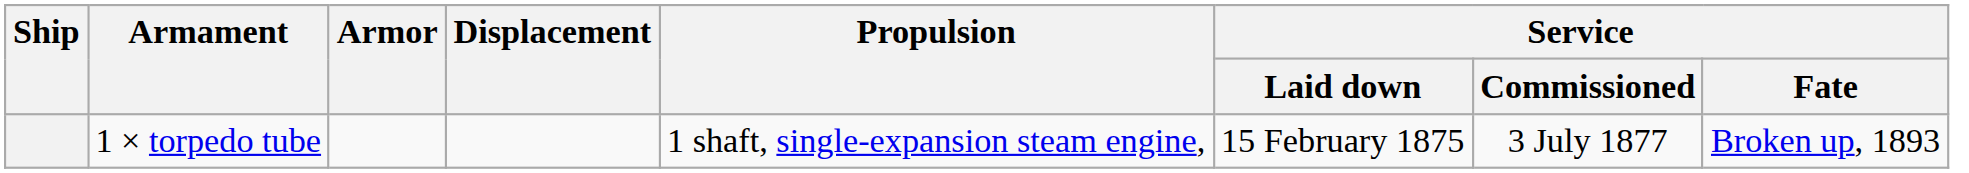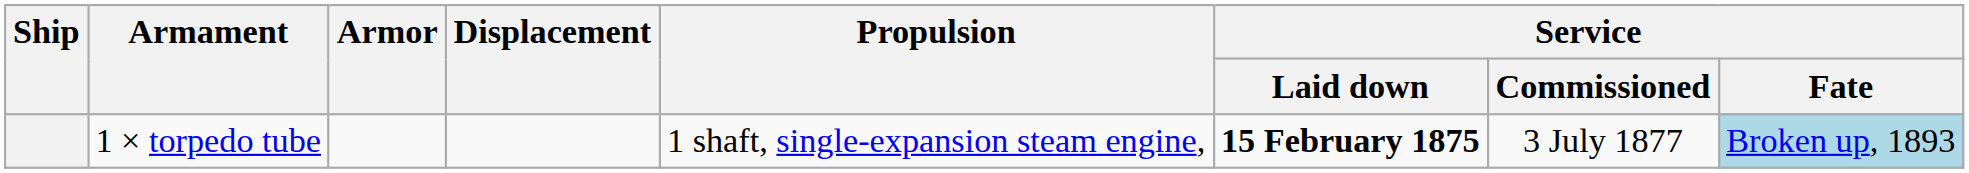(1343, 140) normal -> (1350, 140) bold
(1826, 140) no background -> (1841, 140) lightblue background
